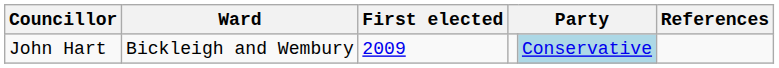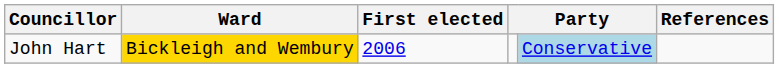(240, 49) no background -> (240, 49) gold background
(384, 49) 2009 -> (384, 49) 2006
